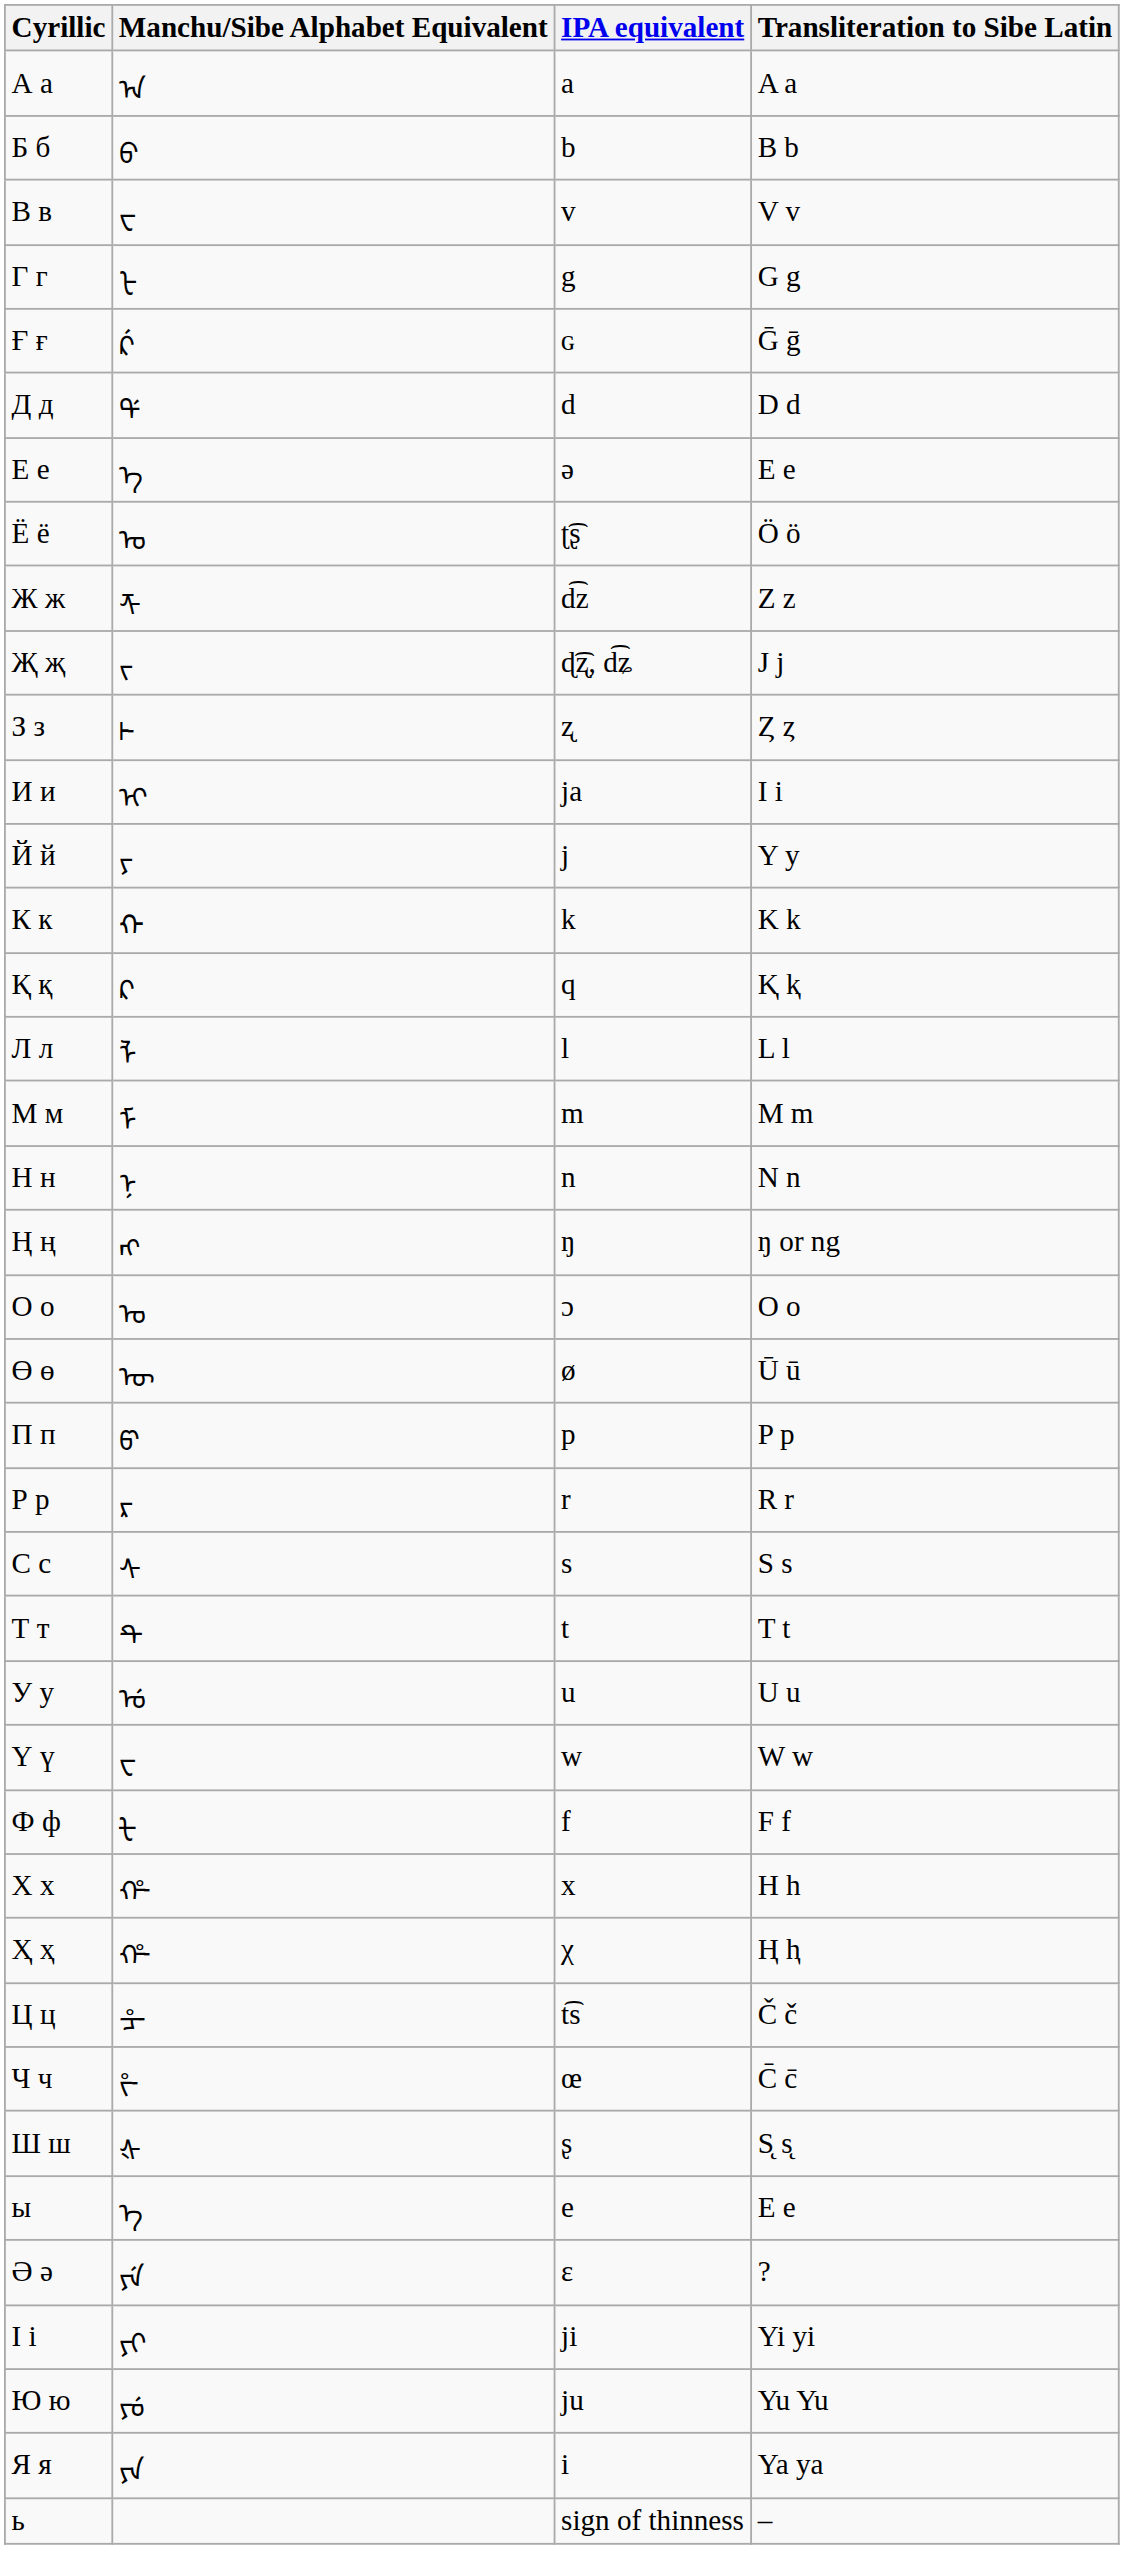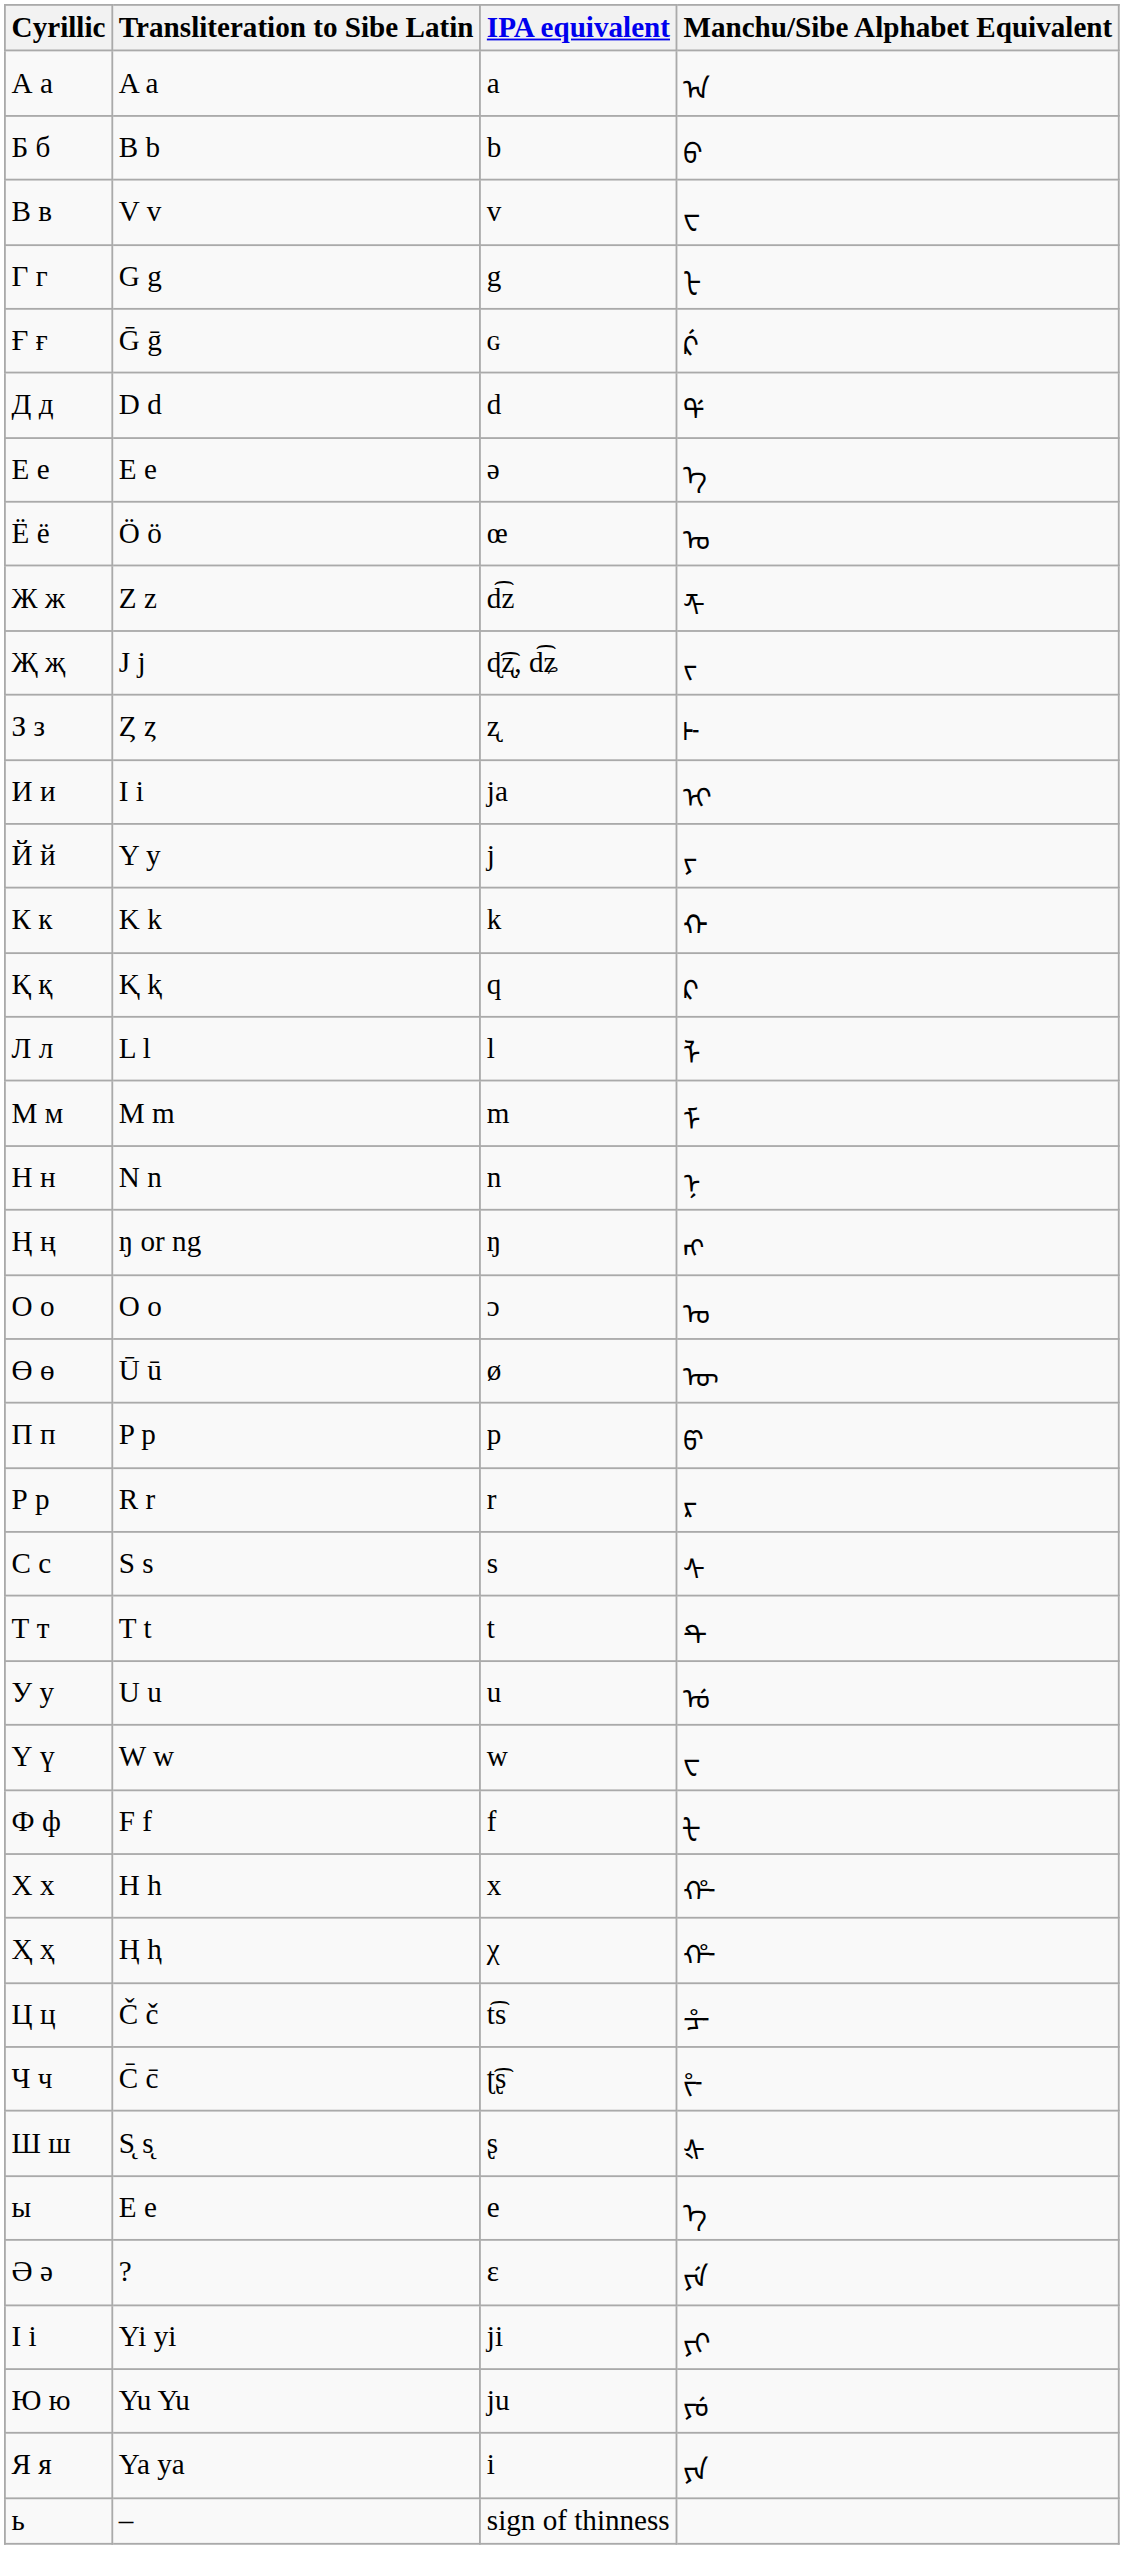columns swapped: (935, 27) <-> (333, 27)
(571, 533) ʈ͡ʂ -> (497, 533) œ
(572, 2078) œ -> (497, 2078) ʈ͡ʂ
